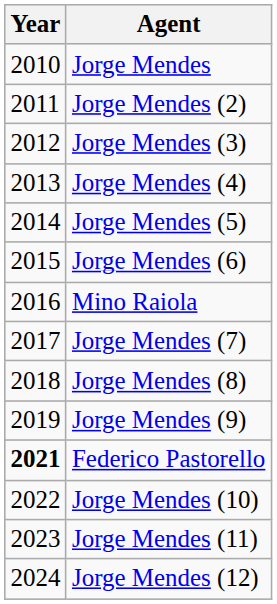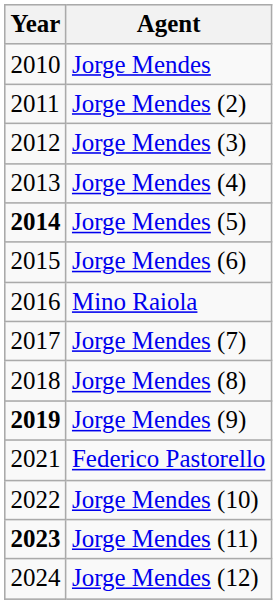(35, 222) normal -> (35, 222) bold
(35, 420) normal -> (35, 420) bold
(35, 459) bold -> (35, 459) normal
(35, 538) normal -> (35, 538) bold
